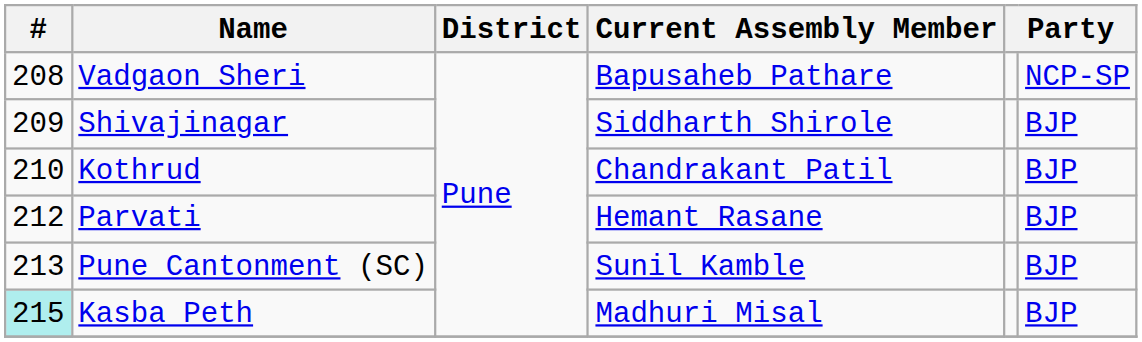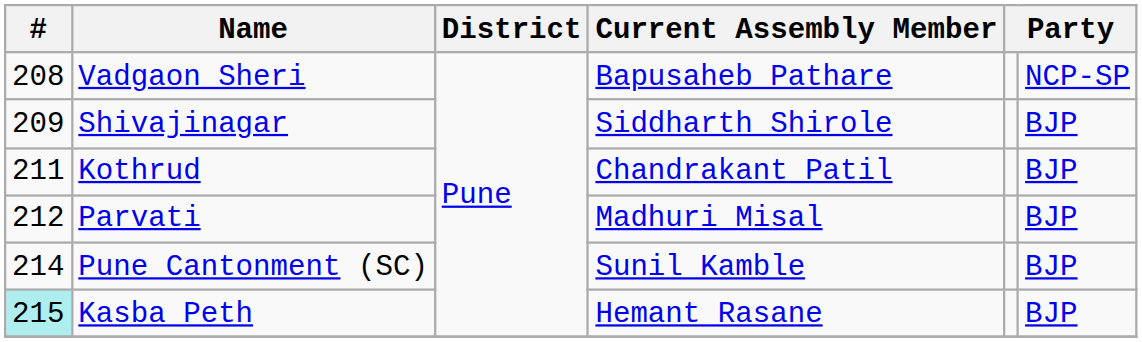(38, 171) 210 -> (38, 171) 211
(709, 219) Hemant Rasane -> (709, 219) Madhuri Misal
(38, 266) 213 -> (38, 266) 214
(709, 314) Madhuri Misal -> (709, 314) Hemant Rasane
